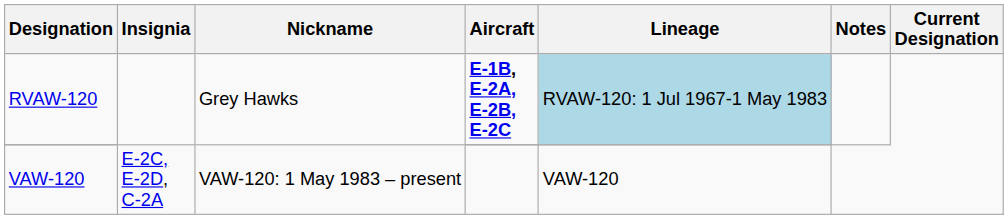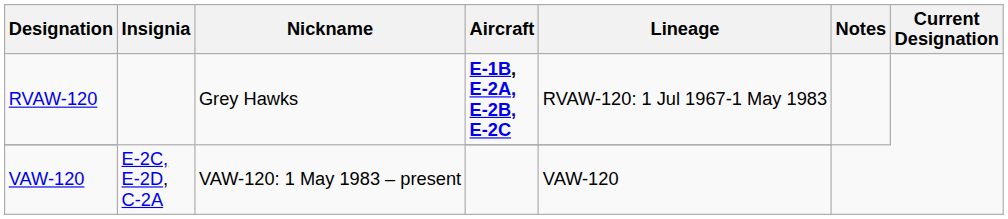(685, 99) lightblue background -> (685, 99) no background
